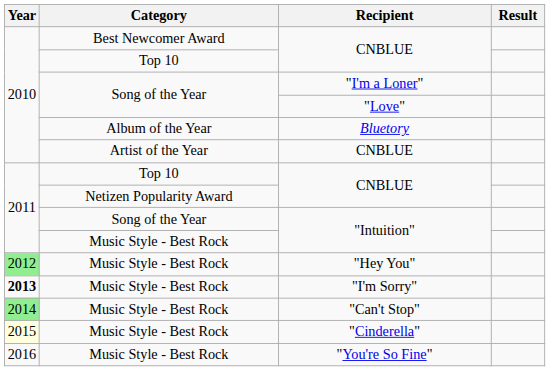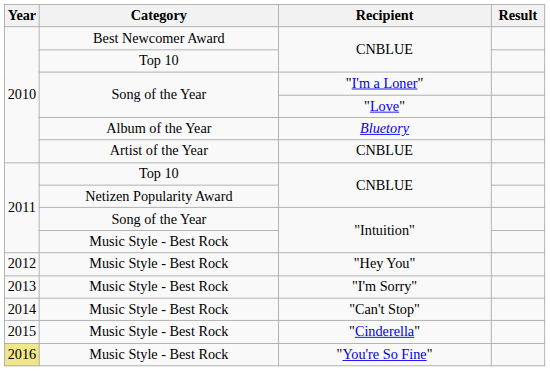(22, 264) lightgreen background -> (22, 264) no background
(22, 286) bold -> (22, 286) normal
(22, 309) lightgreen background -> (22, 309) no background
(22, 331) lightyellow background -> (22, 331) no background
(22, 354) no background -> (22, 354) khaki background
